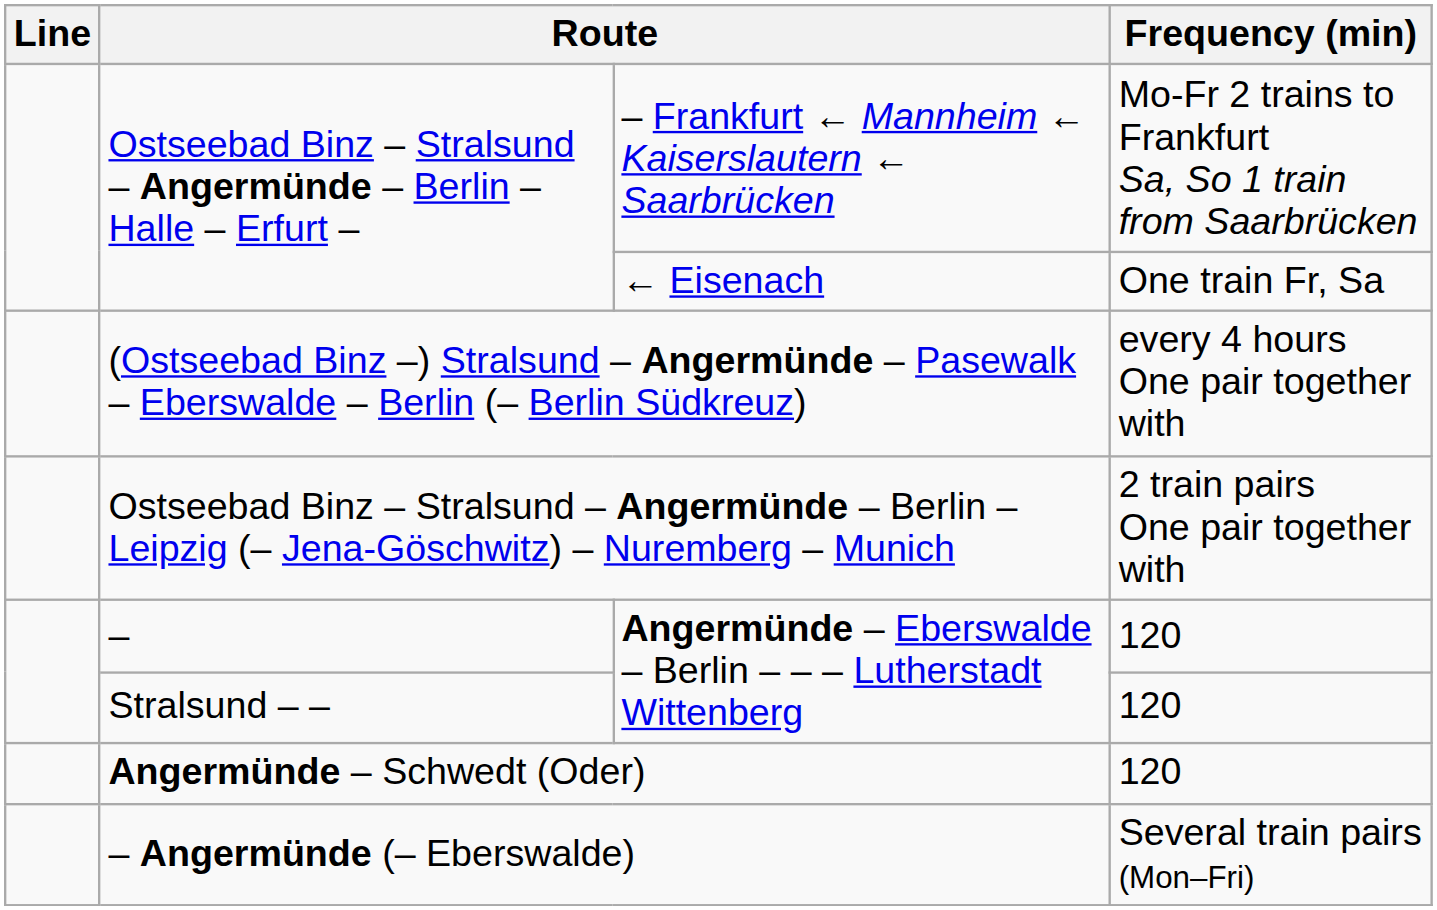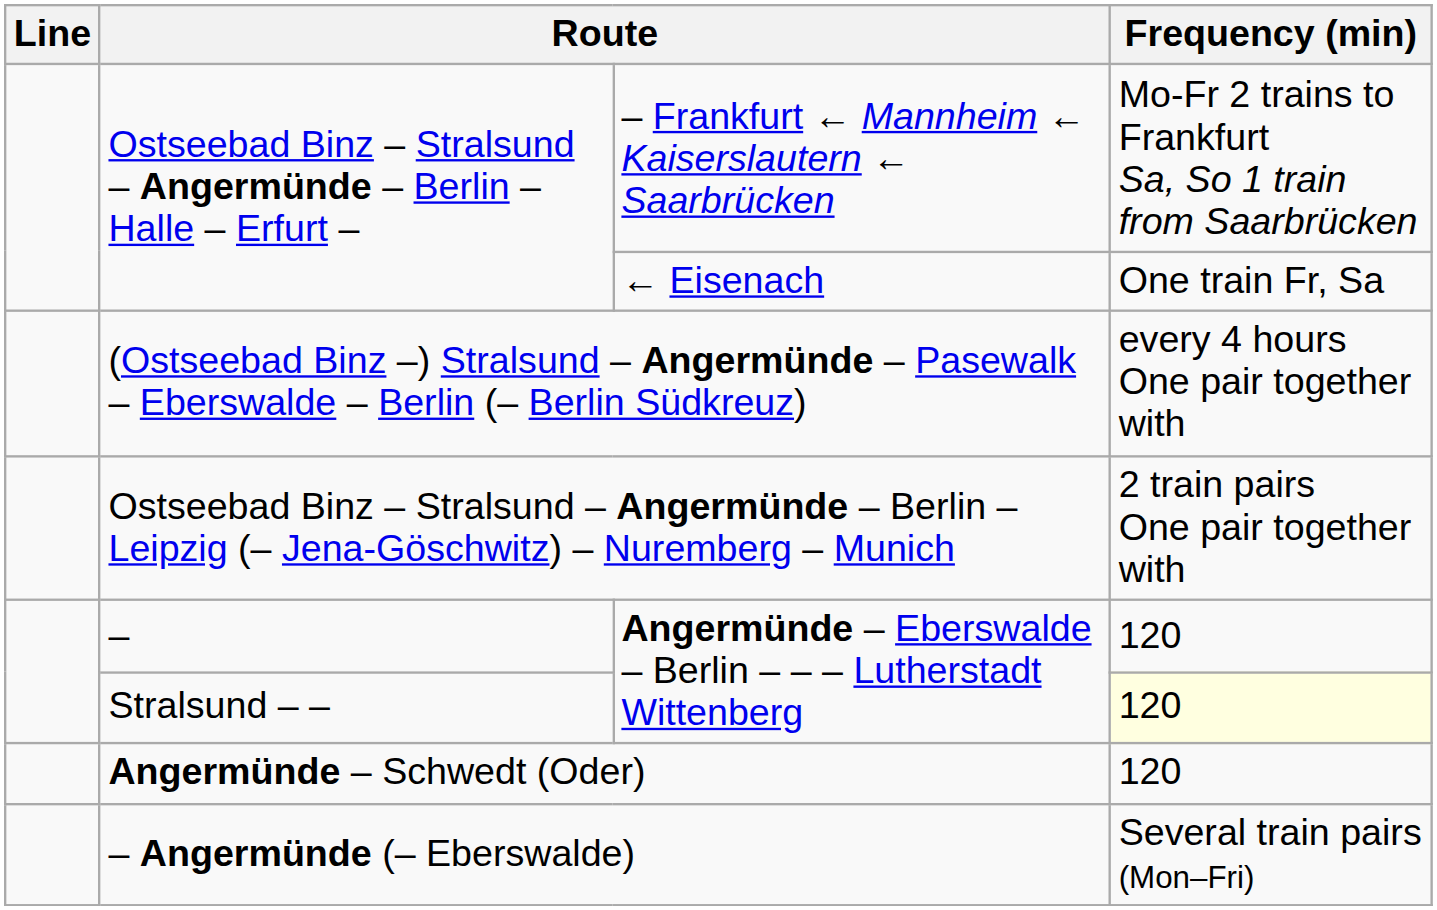(1150, 706) no background -> (1150, 706) lightyellow background
